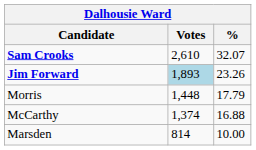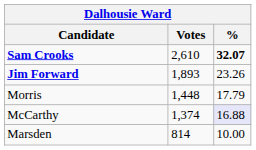(231, 54) normal -> (231, 54) bold
(185, 74) lightblue background -> (185, 74) no background
(231, 114) no background -> (231, 114) lavender background
